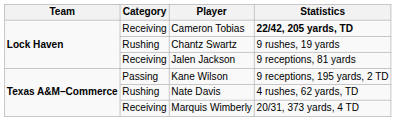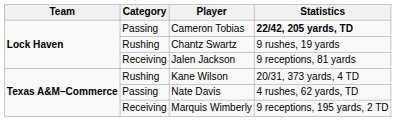(144, 28) Receiving -> (140, 28) Passing
(140, 76) Passing -> (141, 76) Rushing
(323, 76) 9 receptions, 195 yards, 2 TD -> (308, 76) 20/31, 373 yards, 4 TD
(141, 92) Rushing -> (140, 92) Passing
(308, 108) 20/31, 373 yards, 4 TD -> (323, 108) 9 receptions, 195 yards, 2 TD
